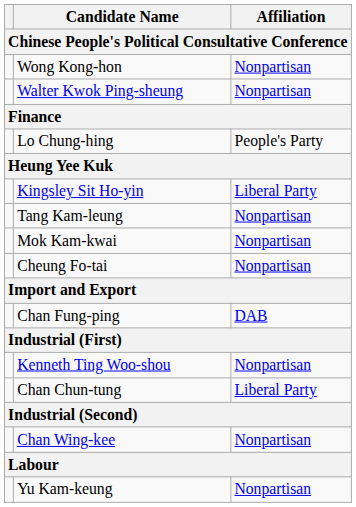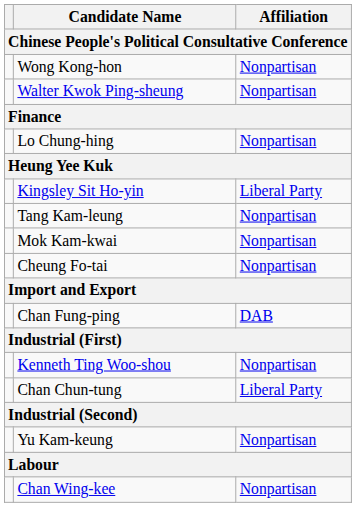(279, 141) People's Party -> (278, 141) Nonpartisan
rows swapped: (66, 439) <-> (65, 489)
